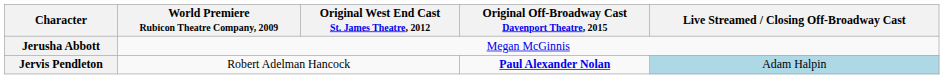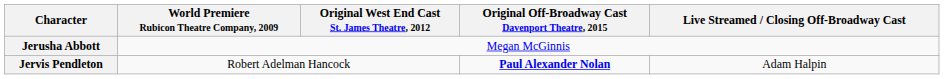(794, 64) lightblue background -> (794, 64) no background
